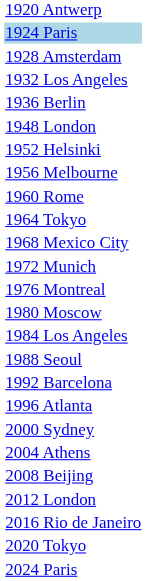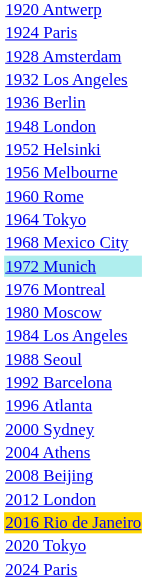(41, 33) lightblue background -> (41, 33) no background
(51, 266) no background -> (51, 266) paleturquoise background
(73, 522) no background -> (73, 522) gold background
